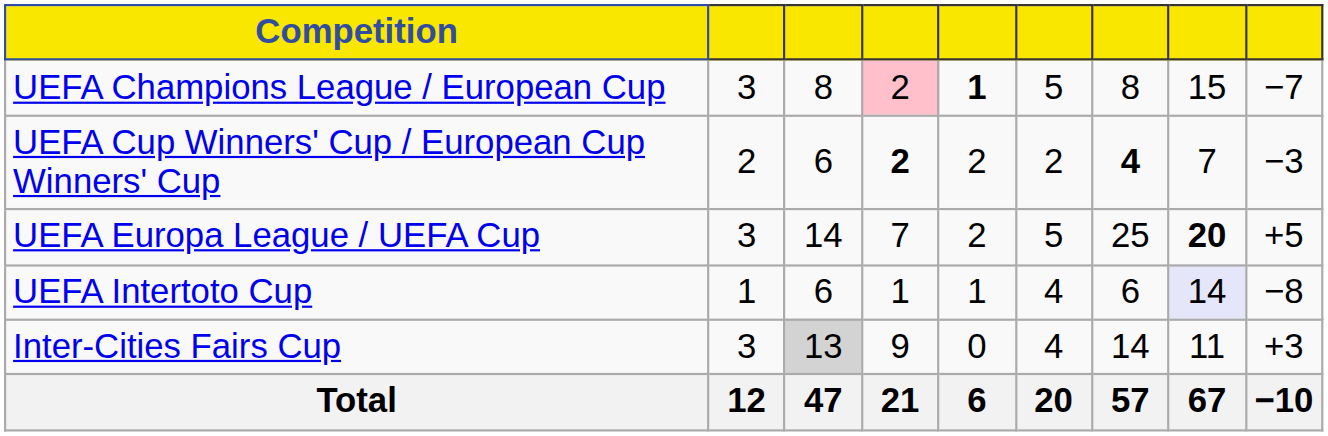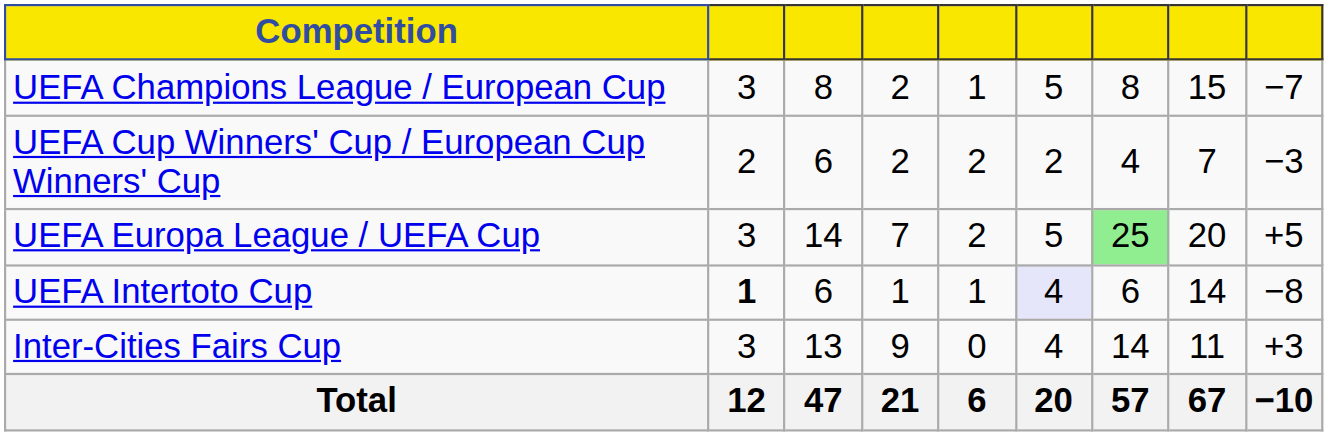(900, 87) pink background -> (900, 87) no background
(977, 87) bold -> (977, 87) normal
(900, 161) bold -> (900, 161) normal
(1130, 161) bold -> (1130, 161) normal
(1130, 236) no background -> (1130, 236) lightgreen background
(1207, 236) bold -> (1207, 236) normal
(747, 291) normal -> (747, 291) bold
(1054, 291) no background -> (1054, 291) lavender background
(1207, 291) lavender background -> (1207, 291) no background
(823, 346) lightgrey background -> (823, 346) no background
